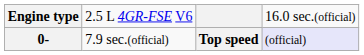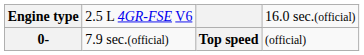(286, 40) lavender background -> (286, 40) no background
